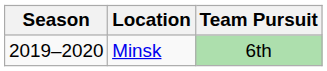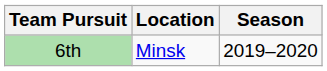columns swapped: (56, 20) <-> (259, 20)
